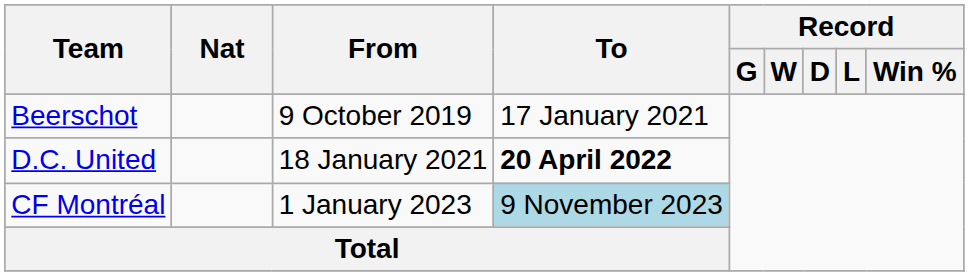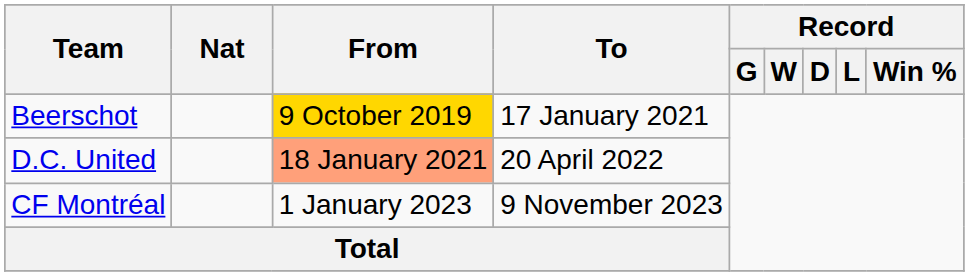(375, 115) no background -> (375, 115) gold background
(383, 159) no background -> (383, 159) lightsalmon background
(586, 159) bold -> (582, 159) normal
(611, 204) lightblue background -> (611, 204) no background
